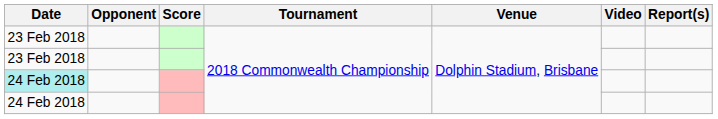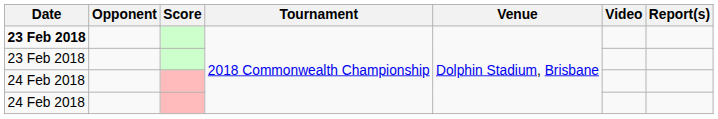(46, 37) normal -> (47, 37) bold
(46, 80) paleturquoise background -> (46, 80) no background
